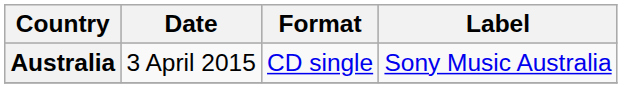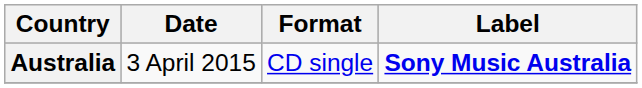(498, 62) normal -> (508, 62) bold
